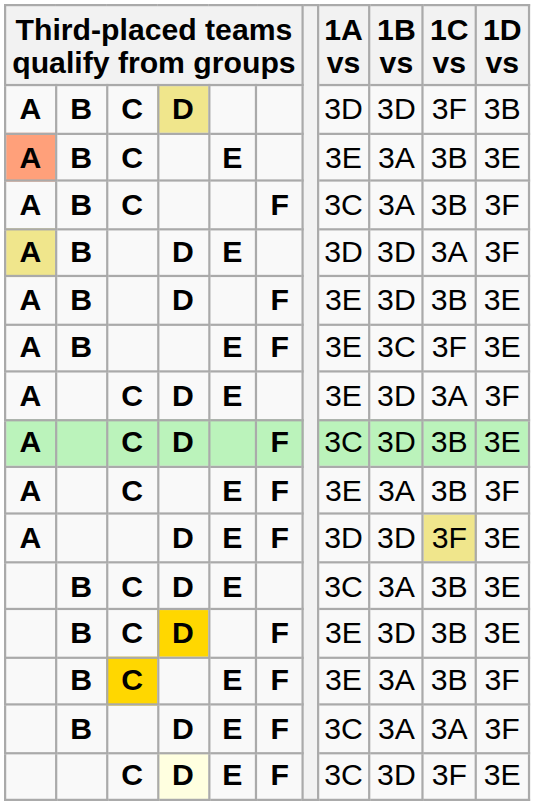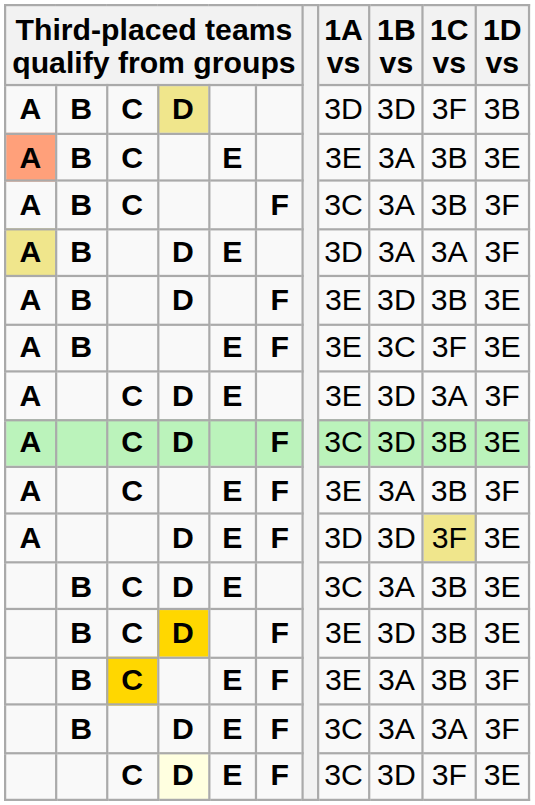(396, 252) 3D -> (396, 252) 3A
